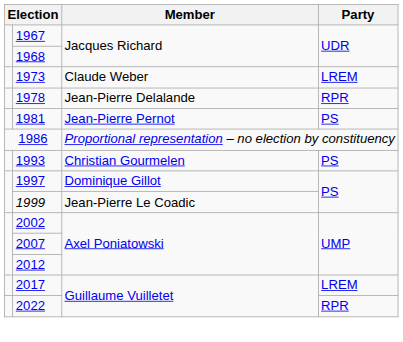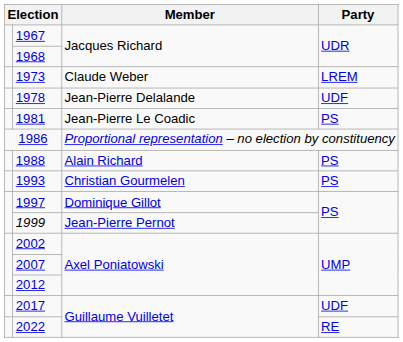(335, 98) RPR -> (335, 98) UDF
(120, 118) Jean-Pierre Pernot -> (130, 118) Jean-Pierre Le Coadic
+ row: (30, 160)
(130, 202) Jean-Pierre Le Coadic -> (120, 222) Jean-Pierre Pernot
(339, 285) LREM -> (335, 306) UDF
(335, 306) RPR -> (330, 327) RE
